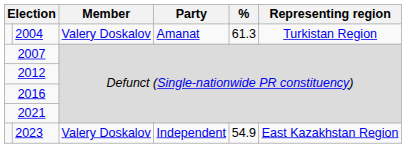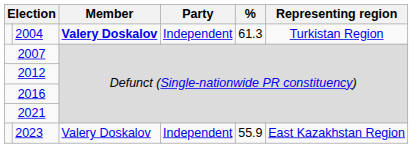(106, 34) normal -> (109, 34) bold
(178, 34) Amanat -> (198, 34) Independent
(244, 133) 54.9 -> (250, 133) 55.9
